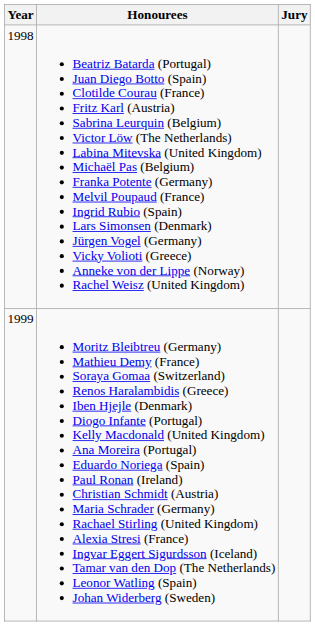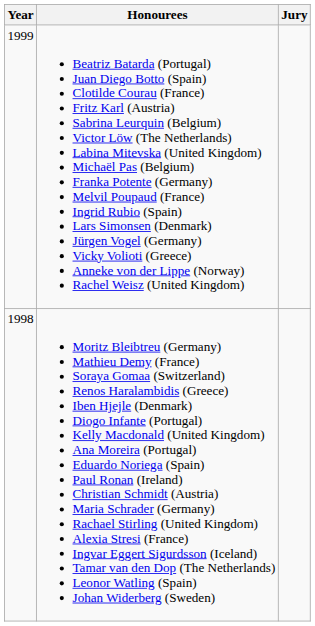(21, 35) 1998 -> (21, 35) 1999
(21, 318) 1999 -> (21, 318) 1998
